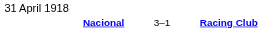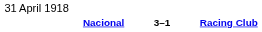(162, 22) normal -> (162, 22) bold
